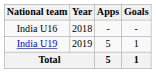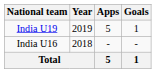rows swapped: (37, 28) <-> (37, 44)
